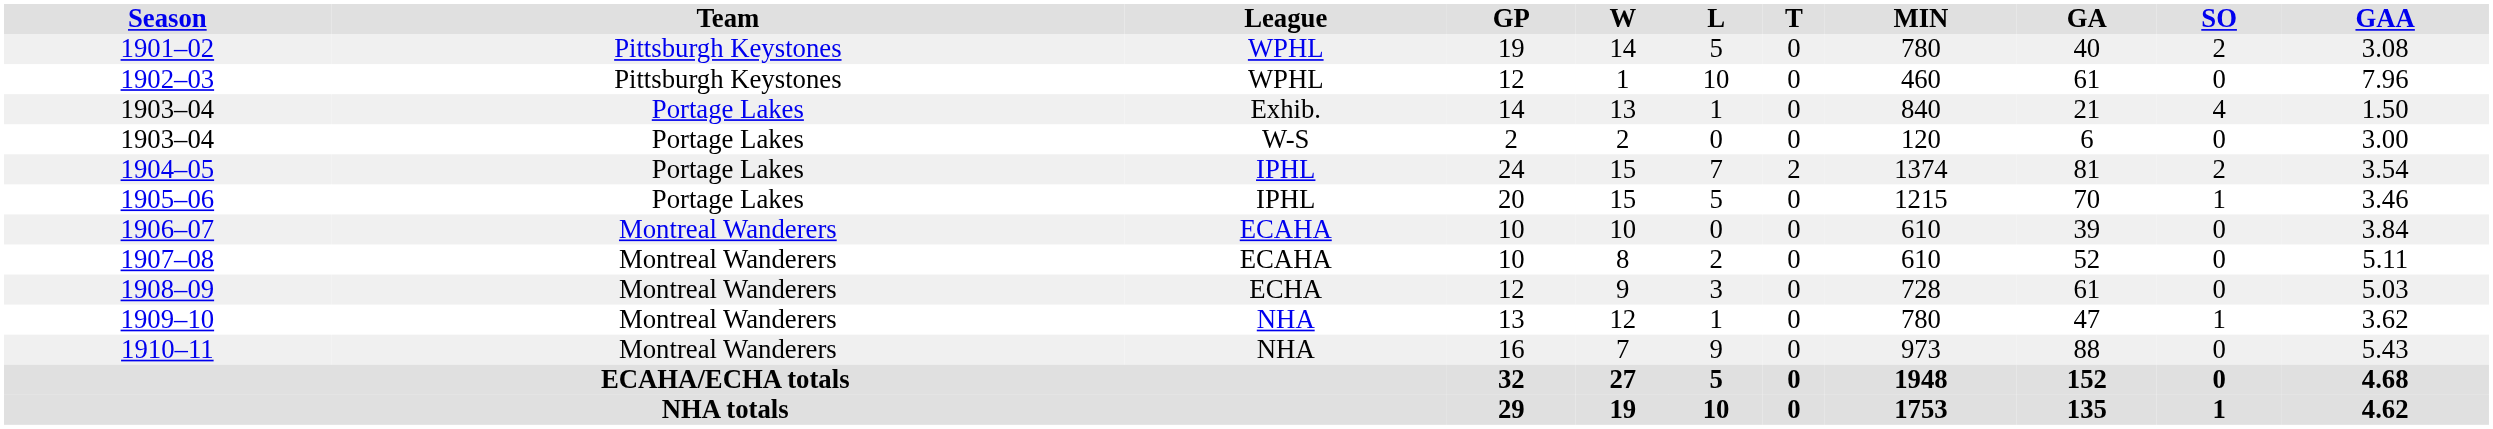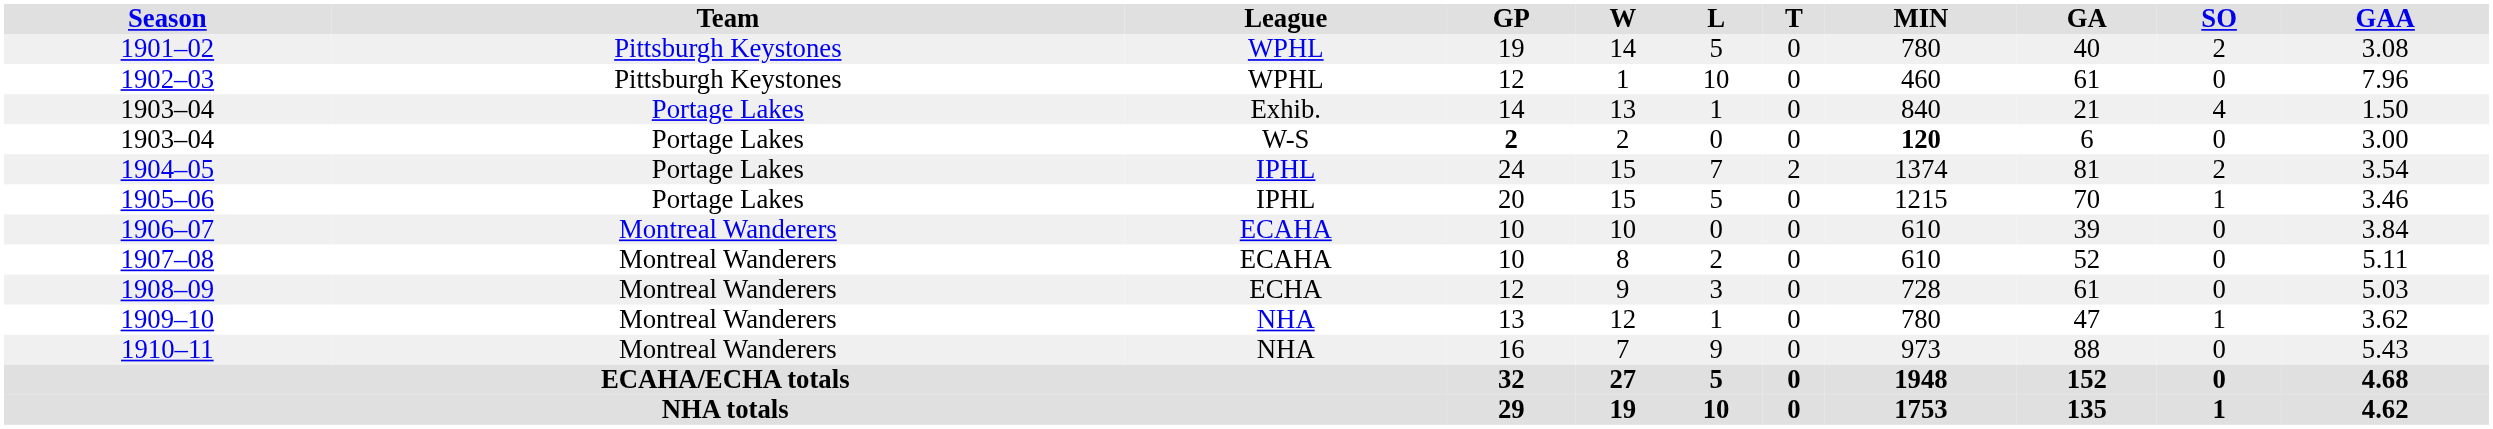(1511, 138) normal -> (1511, 138) bold
(1921, 138) normal -> (1921, 138) bold
